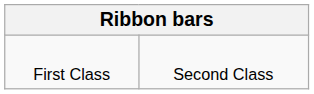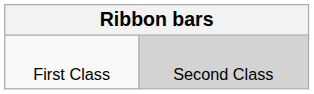(223, 74) no background -> (223, 74) lightgrey background
